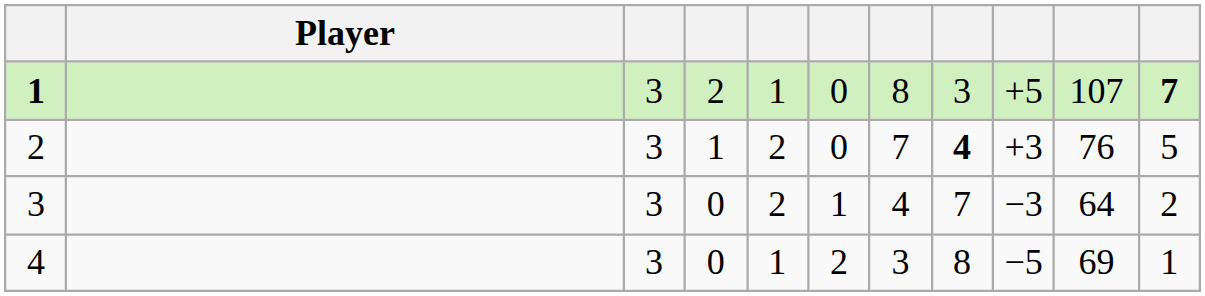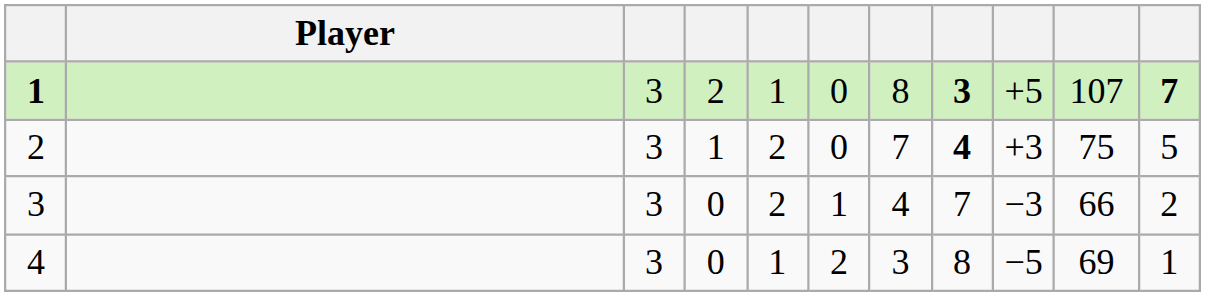(962, 90) normal -> (962, 90) bold
(1097, 147) 76 -> (1097, 147) 75
(1097, 204) 64 -> (1097, 204) 66
